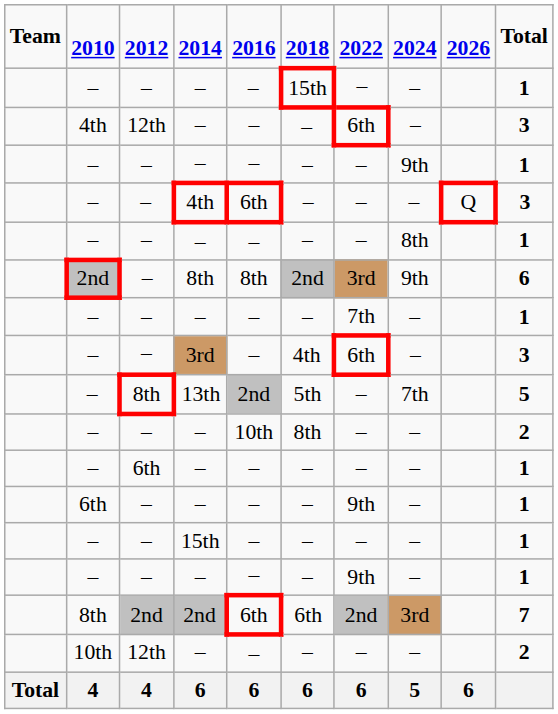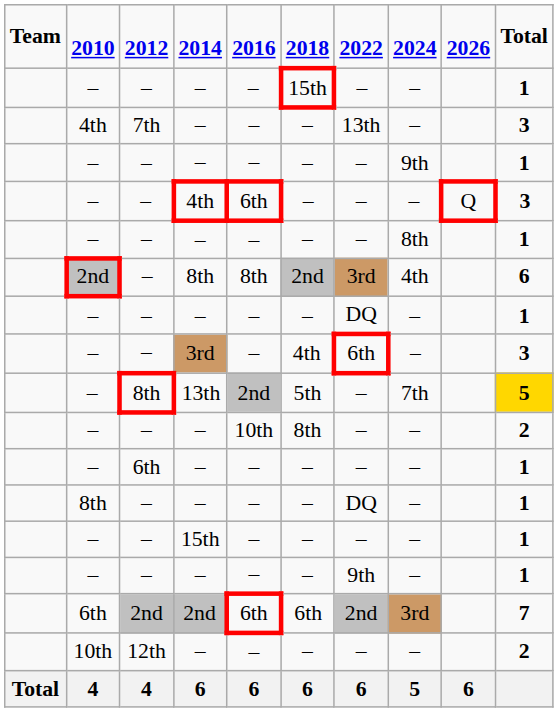(147, 126) 12th -> (147, 125) 7th
(361, 126) 6th -> (361, 125) 13th
(415, 278) 9th -> (415, 277) 4th
(361, 316) 7th -> (361, 314) DQ
(524, 393) no background -> (524, 392) gold background
(93, 504) 6th -> (93, 503) 8th
(361, 504) 9th -> (361, 503) DQ
(93, 615) 8th -> (93, 613) 6th
